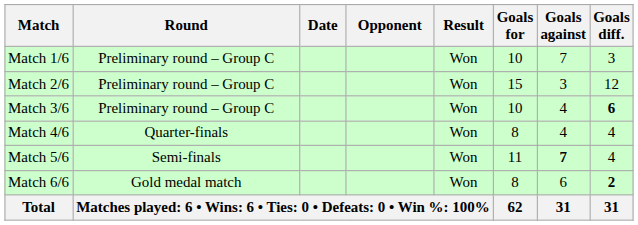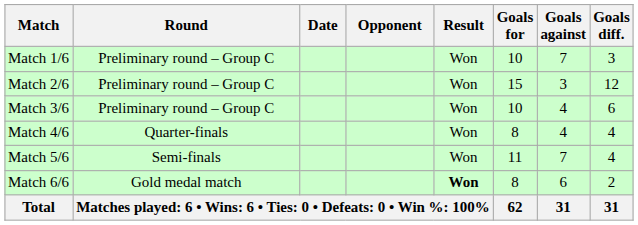(611, 108) bold -> (611, 108) normal
(563, 157) bold -> (563, 157) normal
(464, 182) normal -> (464, 182) bold
(611, 182) bold -> (611, 182) normal
